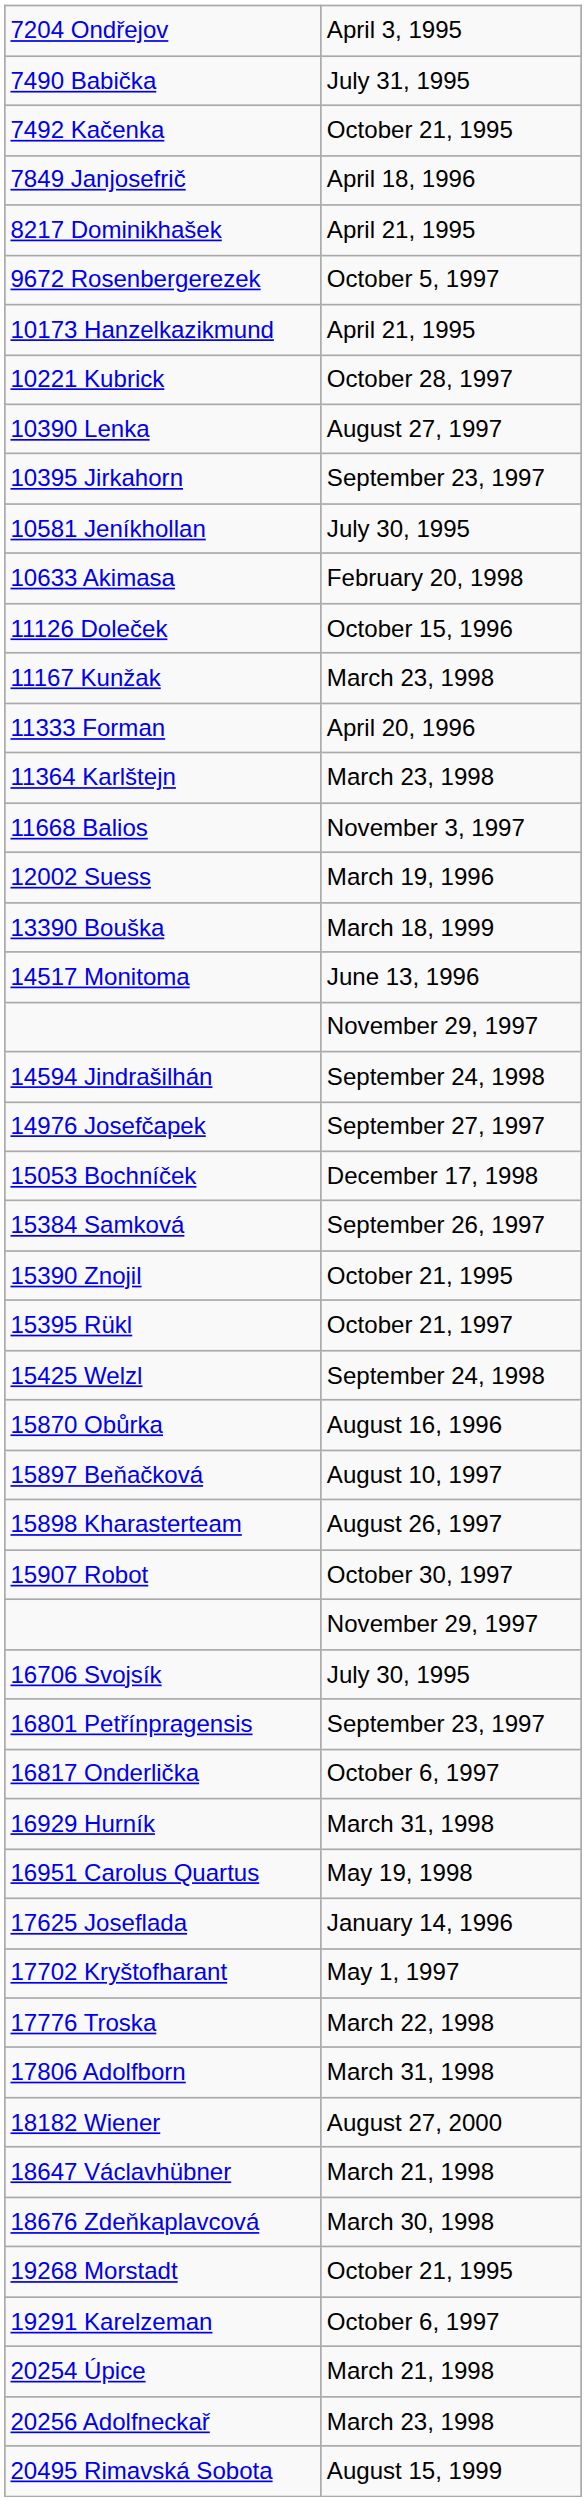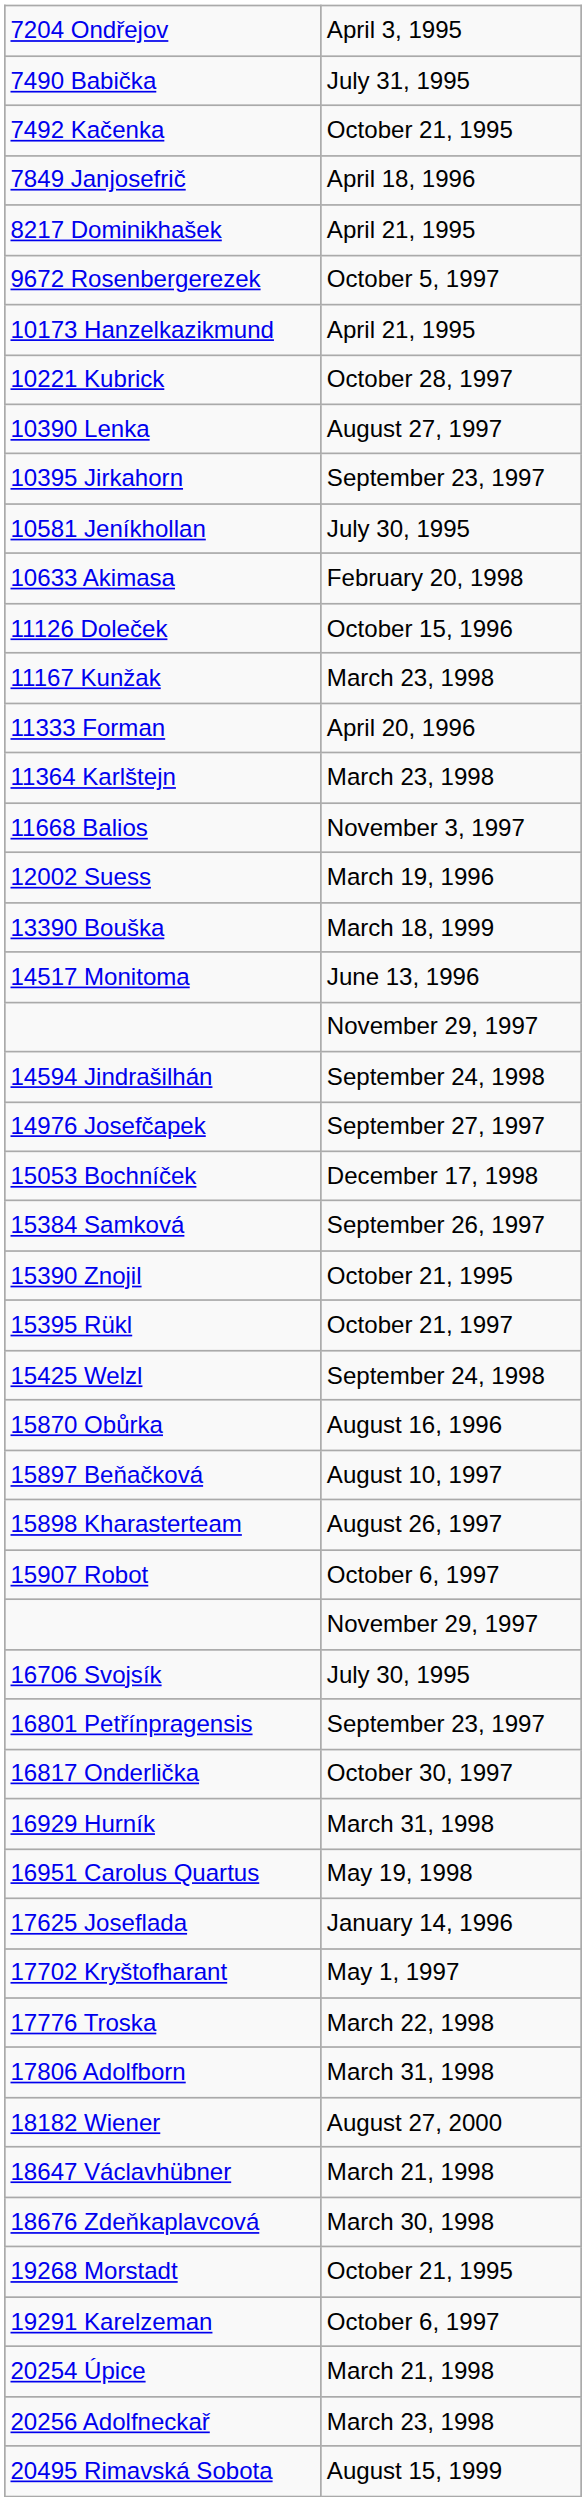(420, 1574) October 30, 1997 -> (413, 1574) October 6, 1997
(413, 1773) October 6, 1997 -> (420, 1773) October 30, 1997
